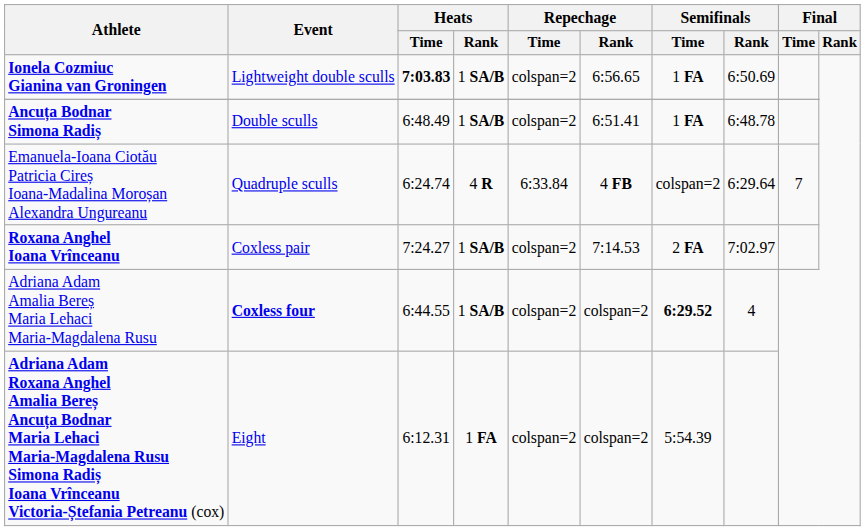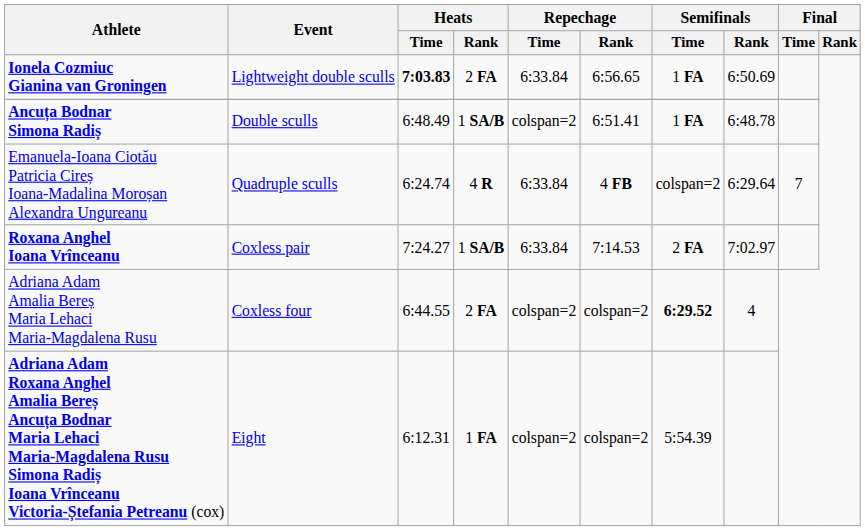(481, 77) 1 SA/B -> (481, 77) 2 FA
(544, 77) colspan=2 -> (544, 77) 6:33.84
(544, 247) colspan=2 -> (544, 247) 6:33.84
(273, 310) bold -> (272, 310) normal
(481, 310) 1 SA/B -> (481, 310) 2 FA
